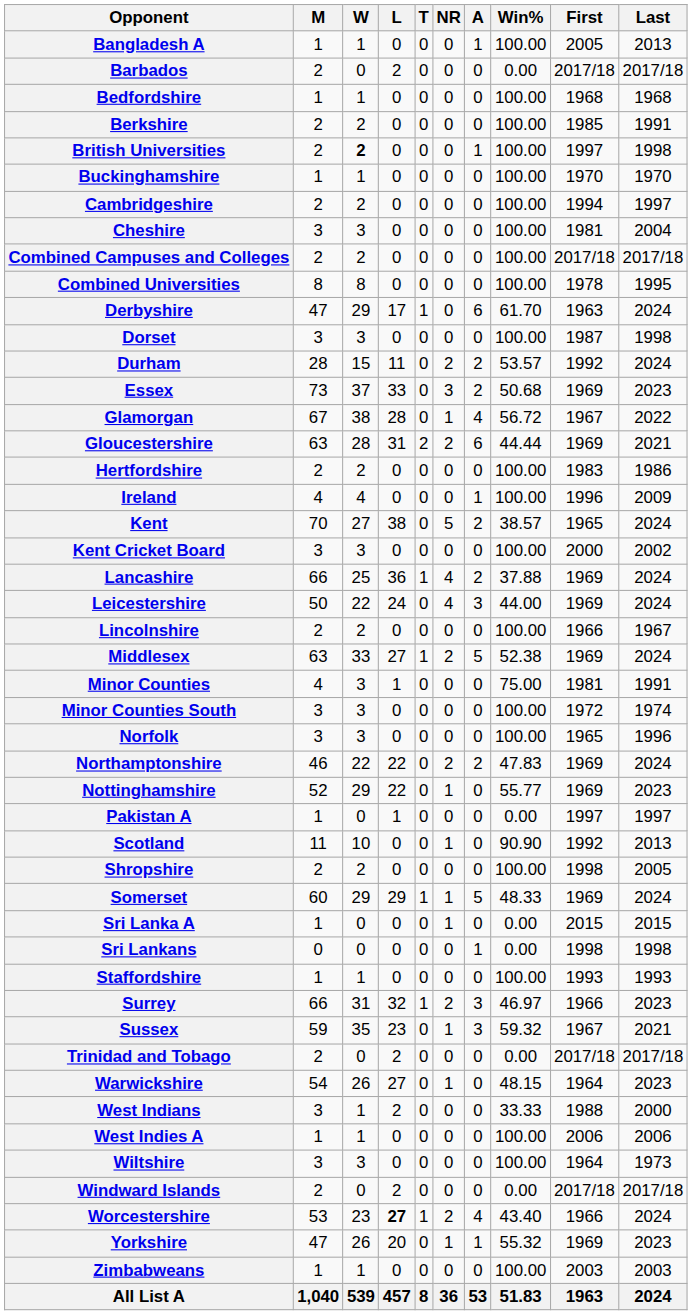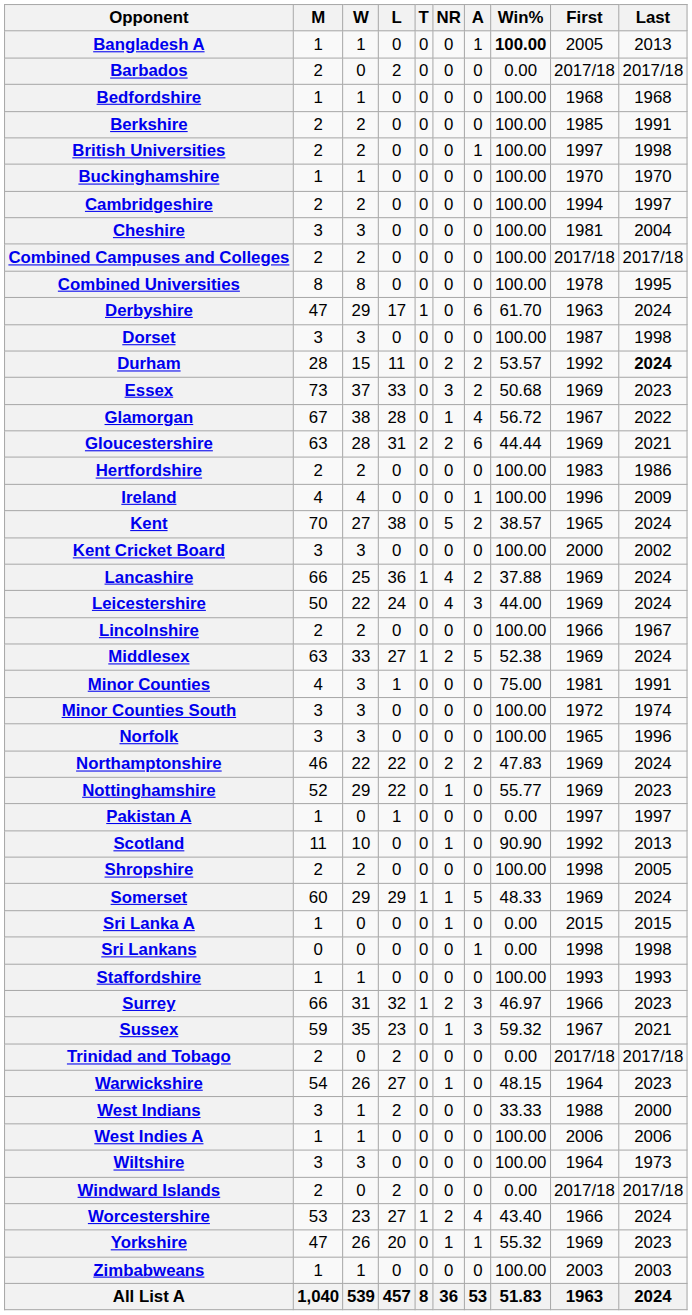(521, 44) normal -> (521, 44) bold
(361, 151) bold -> (361, 151) normal
(653, 364) normal -> (653, 364) bold
(397, 1216) bold -> (397, 1216) normal
